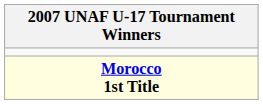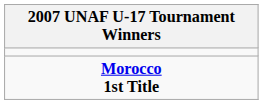(131, 77) lightyellow background -> (131, 77) no background
